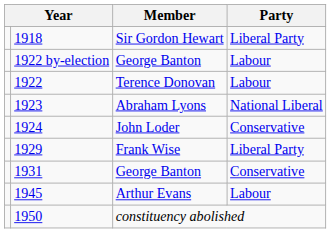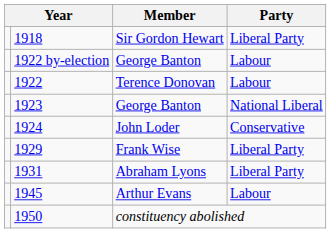(161, 104) Abraham Lyons -> (158, 104) George Banton
(158, 171) George Banton -> (161, 171) Abraham Lyons
(267, 171) Conservative -> (267, 171) Liberal Party
